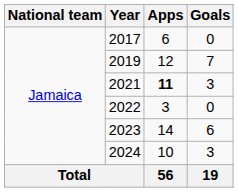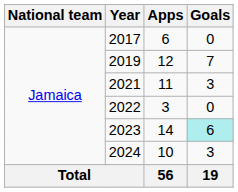(166, 84) bold -> (166, 84) normal
(210, 130) no background -> (210, 130) paleturquoise background
